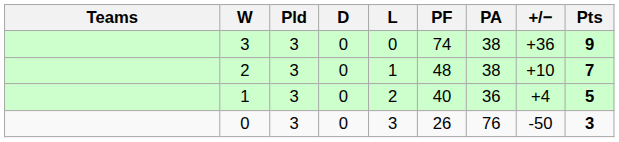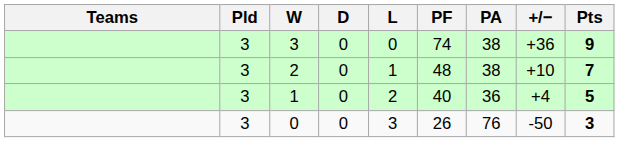columns swapped: (294, 17) <-> (245, 17)
